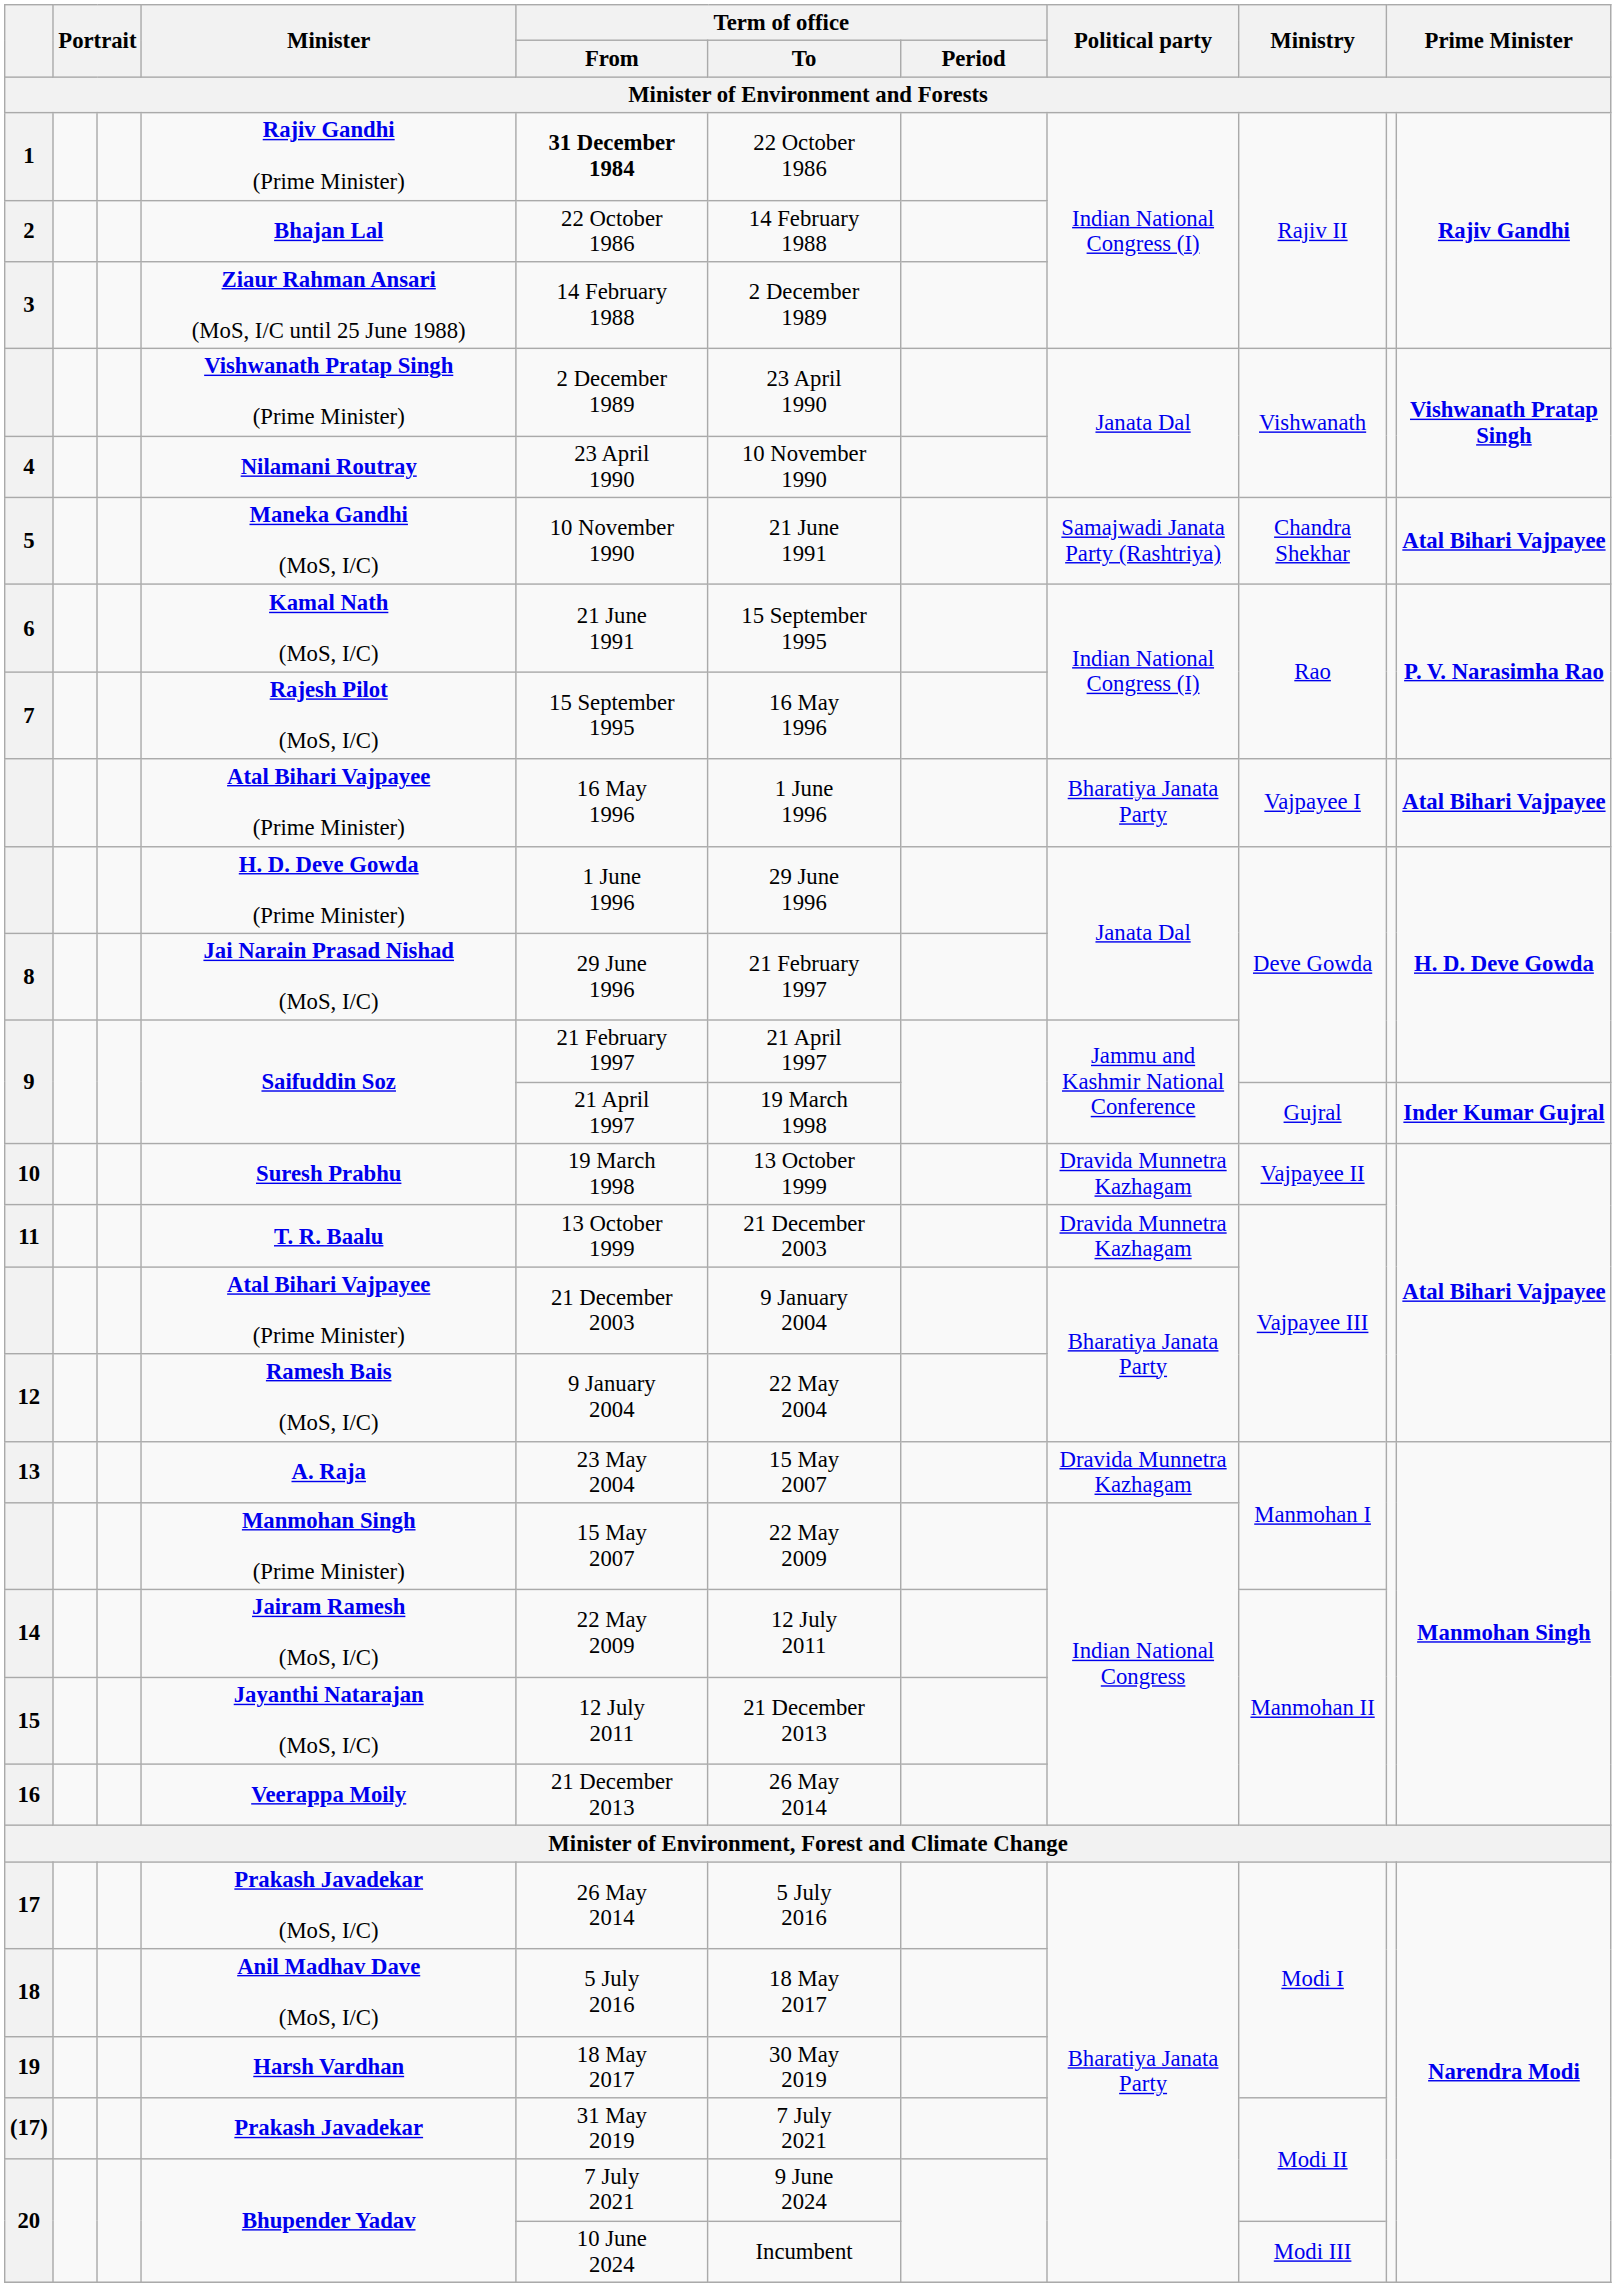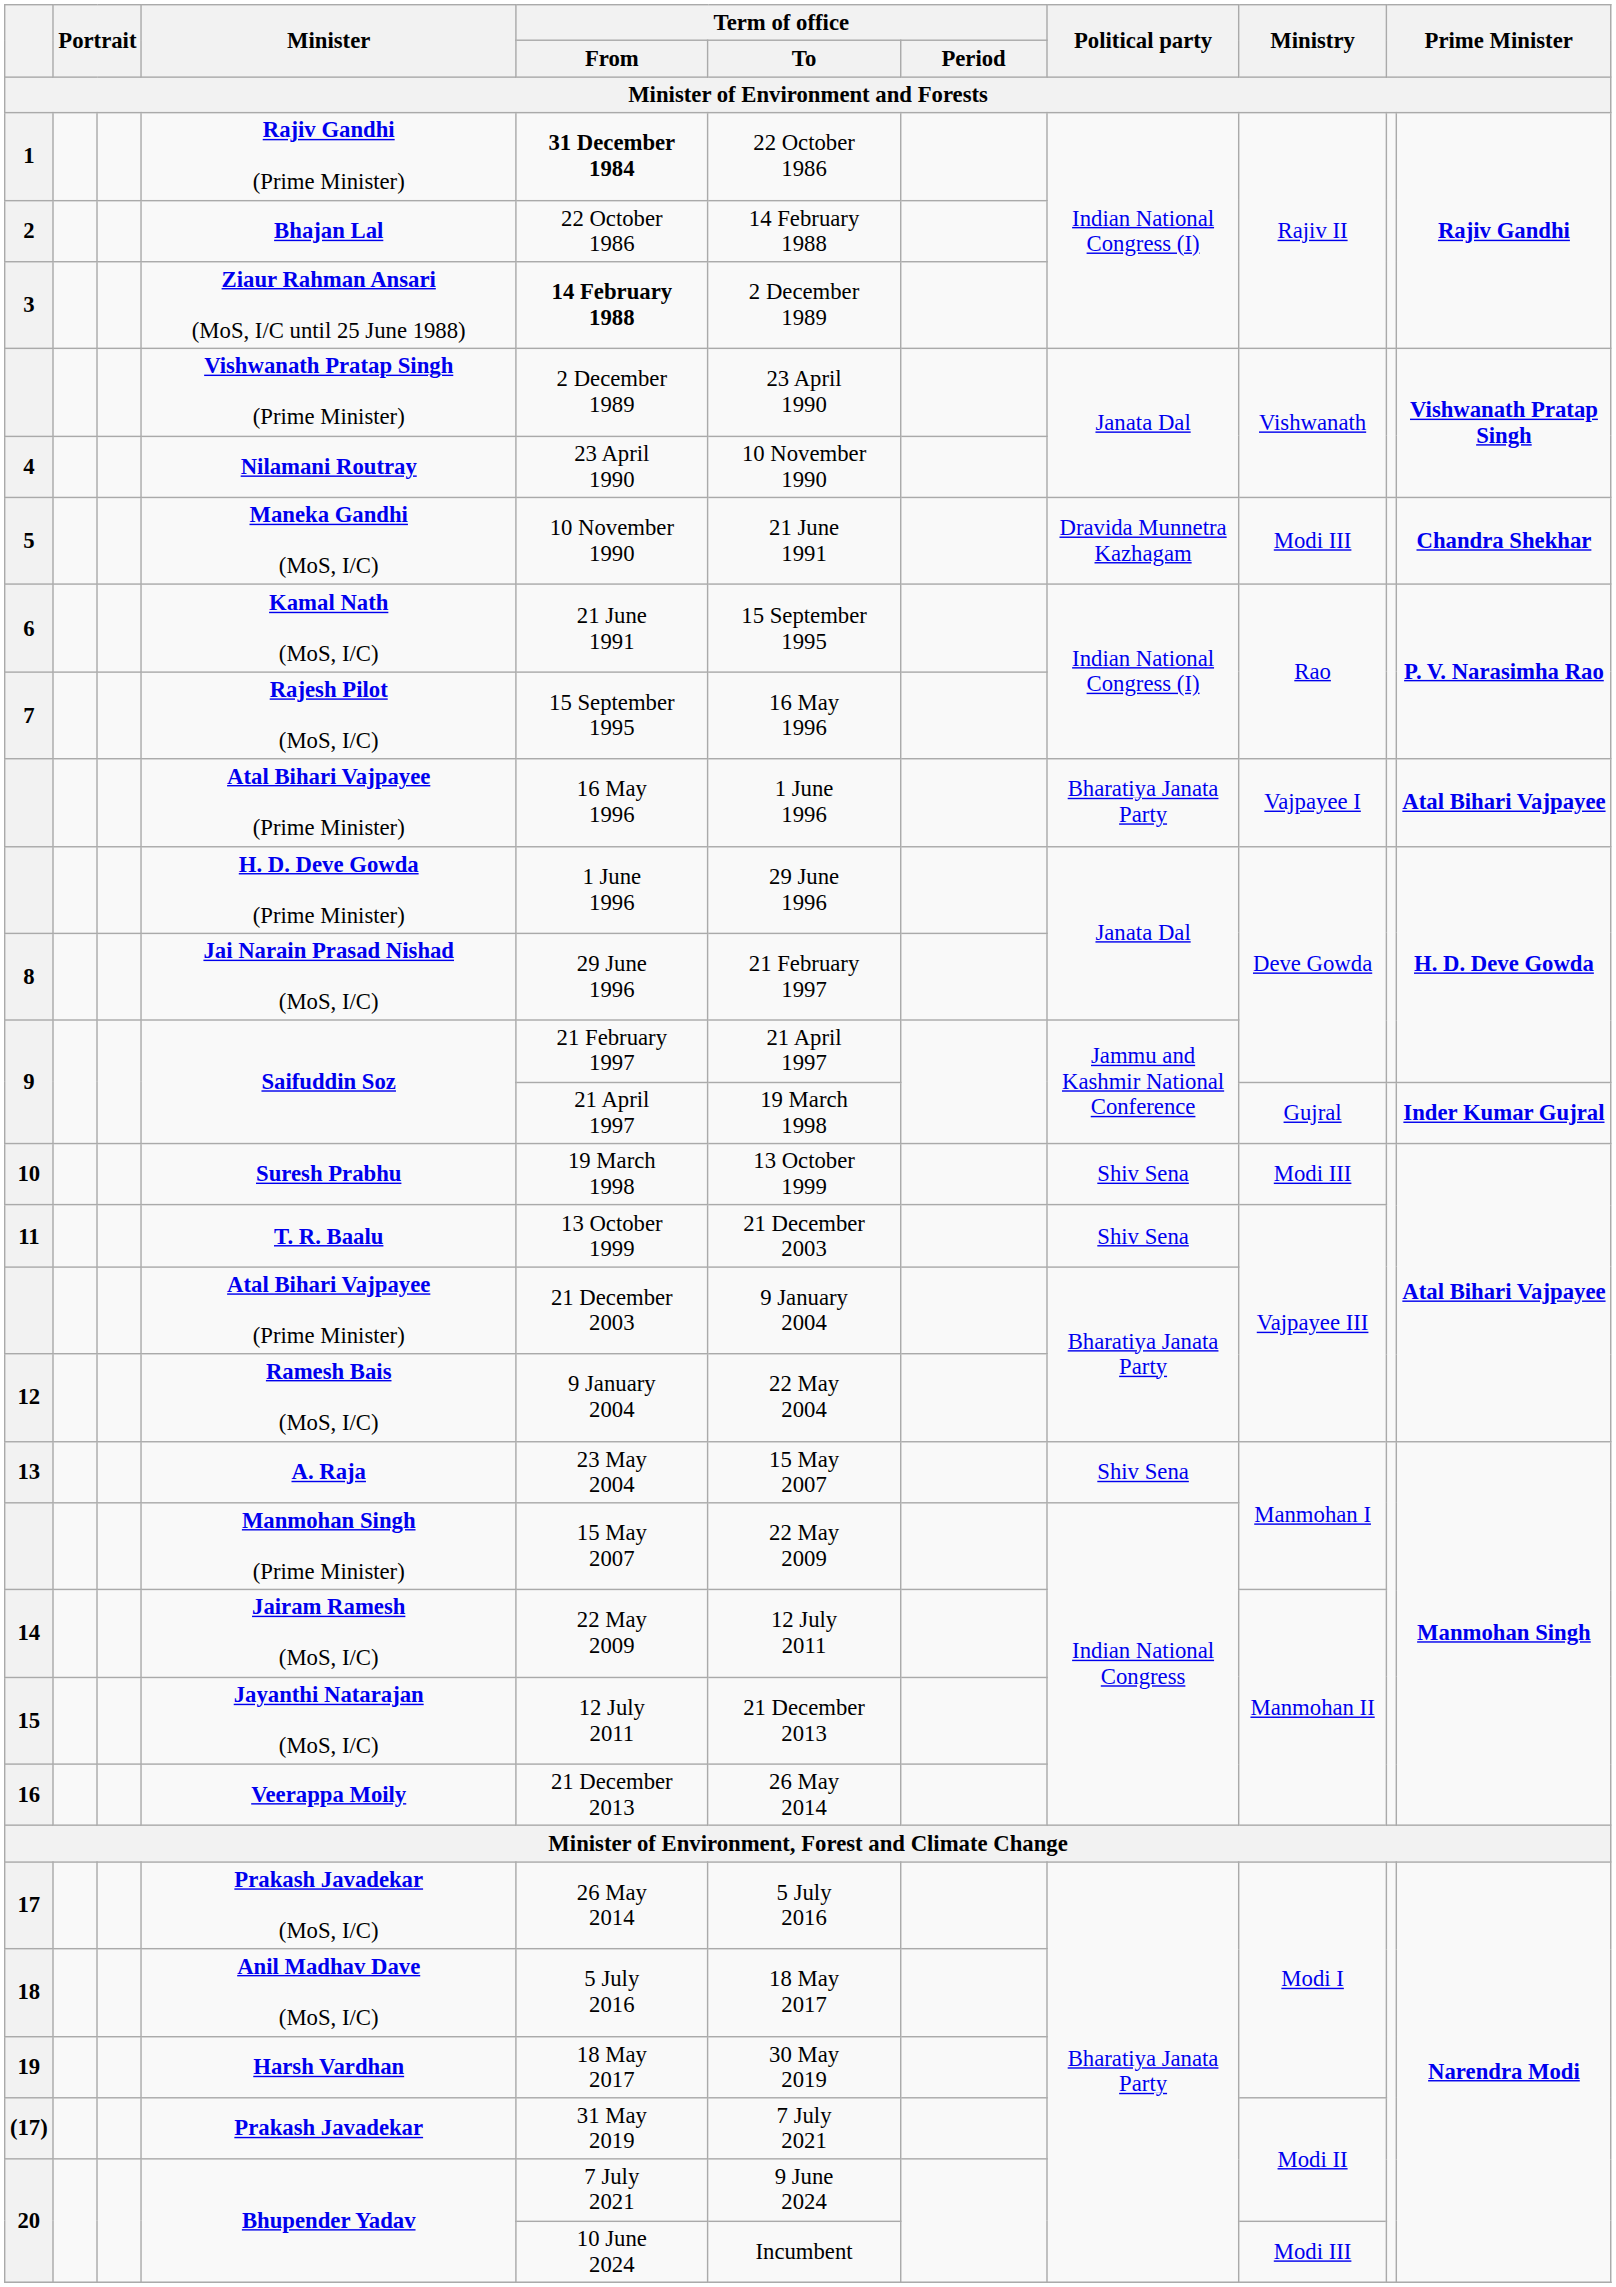(612, 304) normal -> (612, 304) bold
(1143, 540) Samajwadi Janata Party (Rashtriya) -> (1143, 540) Dravida Munnetra Kazhagam
(1313, 540) Chandra Shekhar -> (1313, 540) Modi III
(1504, 540) Atal Bihari Vajpayee -> (1504, 540) Chandra Shekhar
(1143, 1174) Dravida Munnetra Kazhagam -> (1143, 1174) Shiv Sena
(1313, 1174) Vajpayee II -> (1313, 1174) Modi III
(1143, 1235) Dravida Munnetra Kazhagam -> (1143, 1235) Shiv Sena
(1143, 1471) Dravida Munnetra Kazhagam -> (1143, 1471) Shiv Sena
